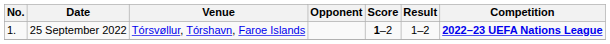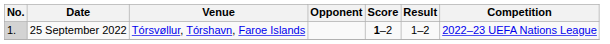(11, 30) no background -> (11, 30) lightgrey background
(522, 30) bold -> (520, 30) normal
